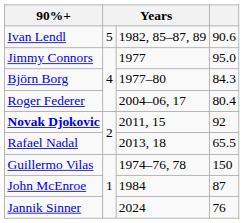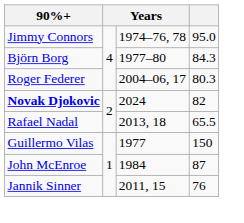- row: (37, 36)
(132, 58) 1977 -> (152, 36) 1974–76, 78
(224, 100) 80.4 -> (204, 79) 80.3
(142, 122) 2011, 15 -> (132, 100) 2024
(219, 122) 92 -> (199, 100) 82
(152, 164) 1974–76, 78 -> (132, 143) 1977
(132, 207) 2024 -> (142, 186) 2011, 15
